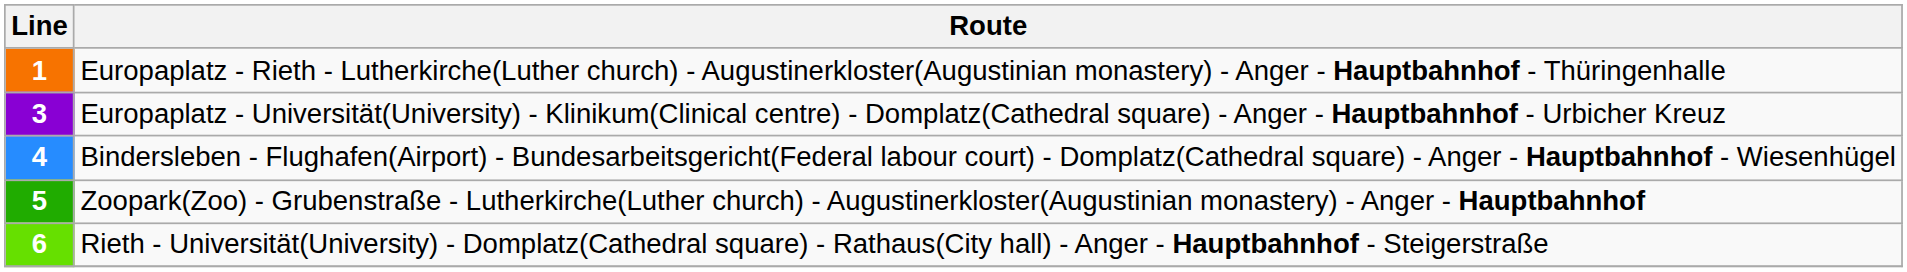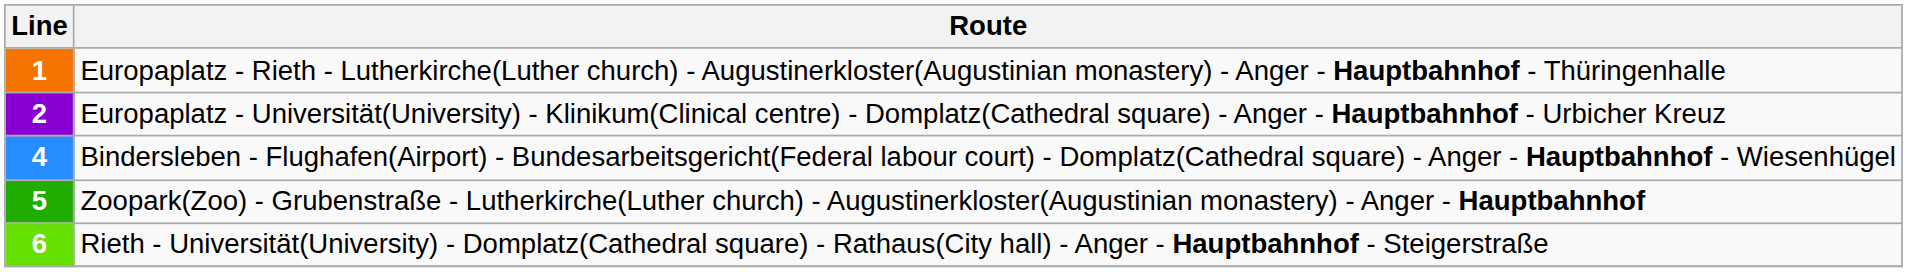(39, 113) 3 -> (39, 113) 2
